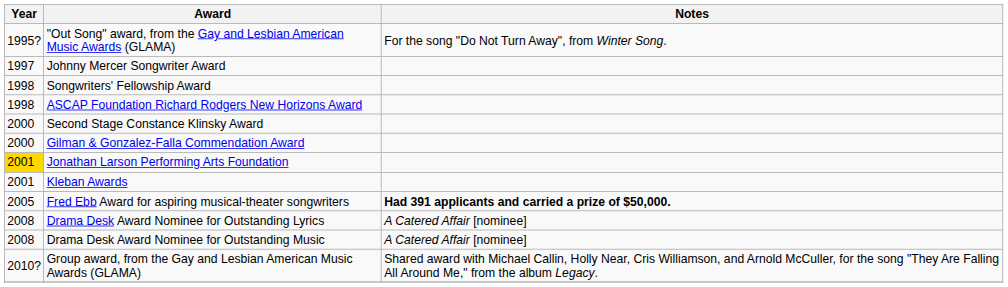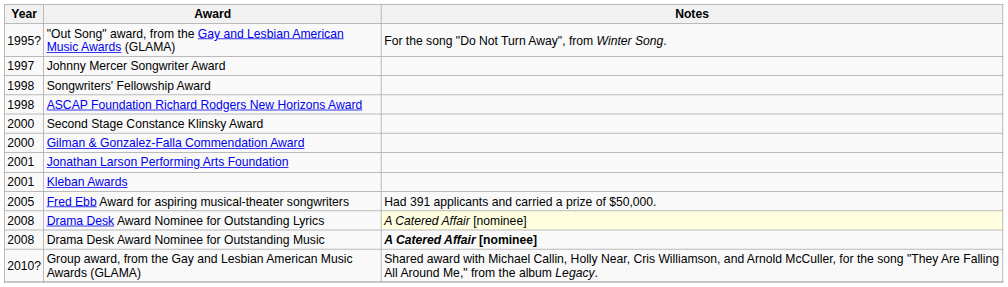(21, 163) gold background -> (21, 163) no background
(527, 201) bold -> (520, 201) normal
(455, 220) no background -> (455, 220) lightyellow background
(455, 240) normal -> (461, 240) bold
